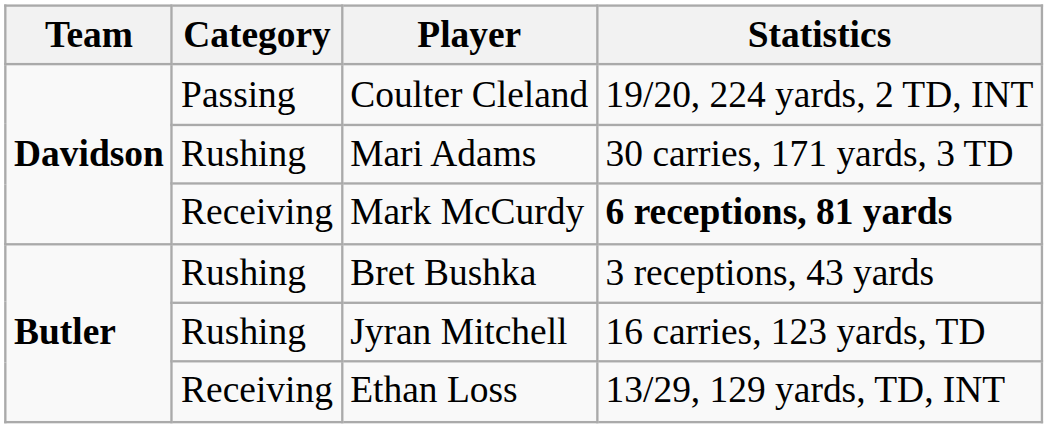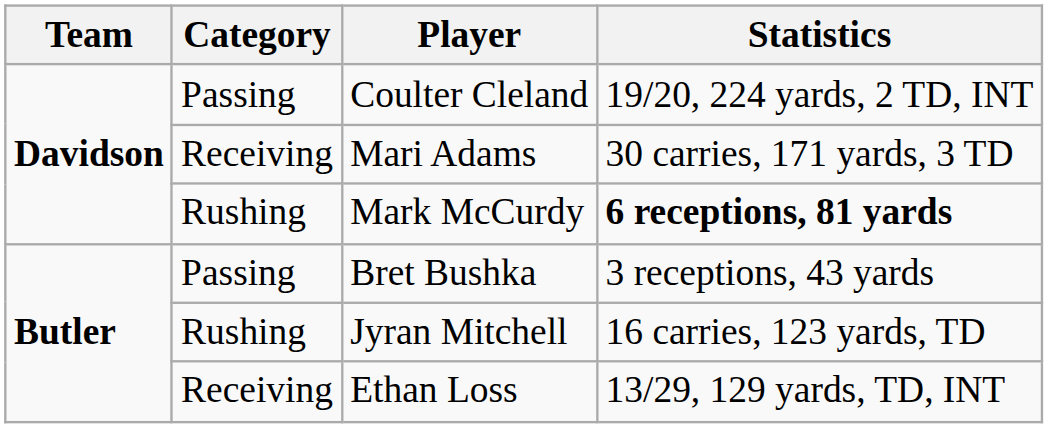(244, 153) Rushing -> (257, 153) Receiving
(257, 212) Receiving -> (244, 212) Rushing
(244, 272) Rushing -> (238, 272) Passing
